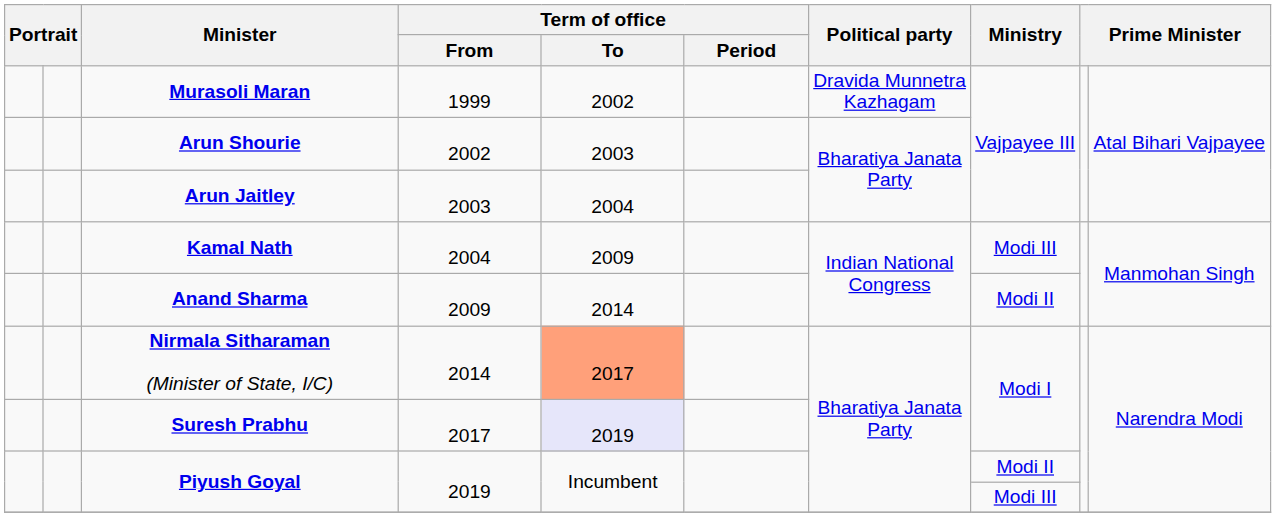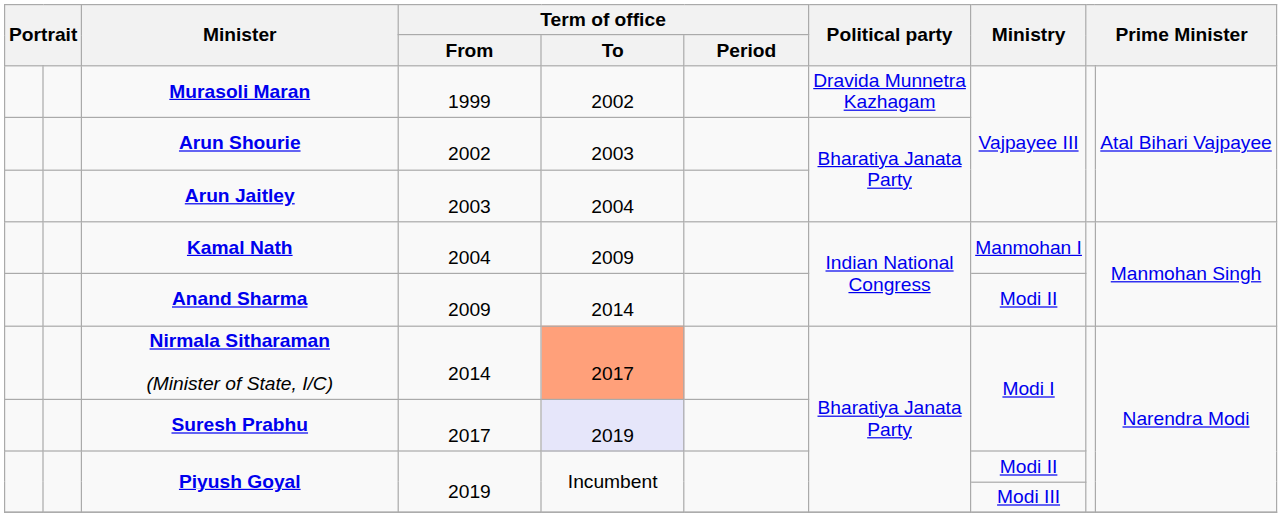(1025, 247) Modi III -> (1029, 247) Manmohan I
